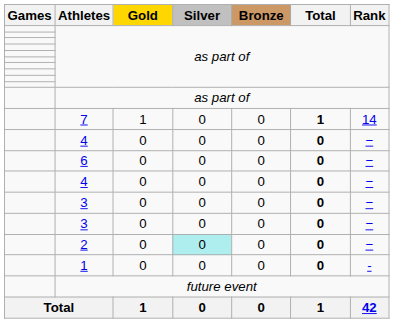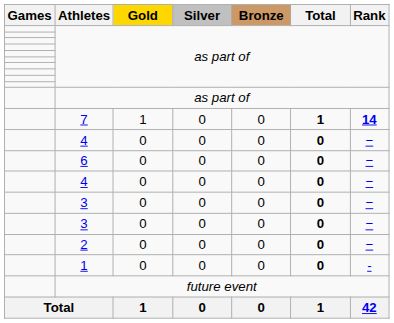(369, 119) normal -> (369, 119) bold
(202, 245) paleturquoise background -> (202, 245) no background
